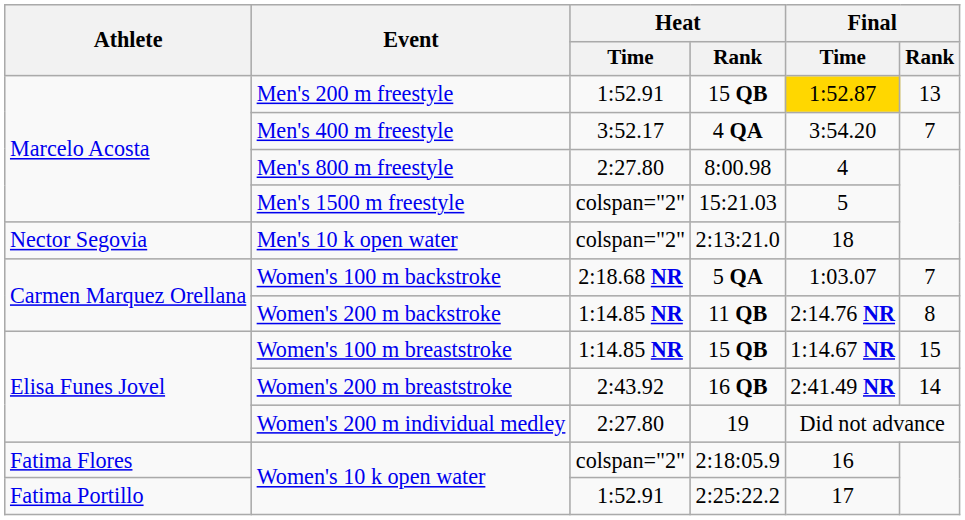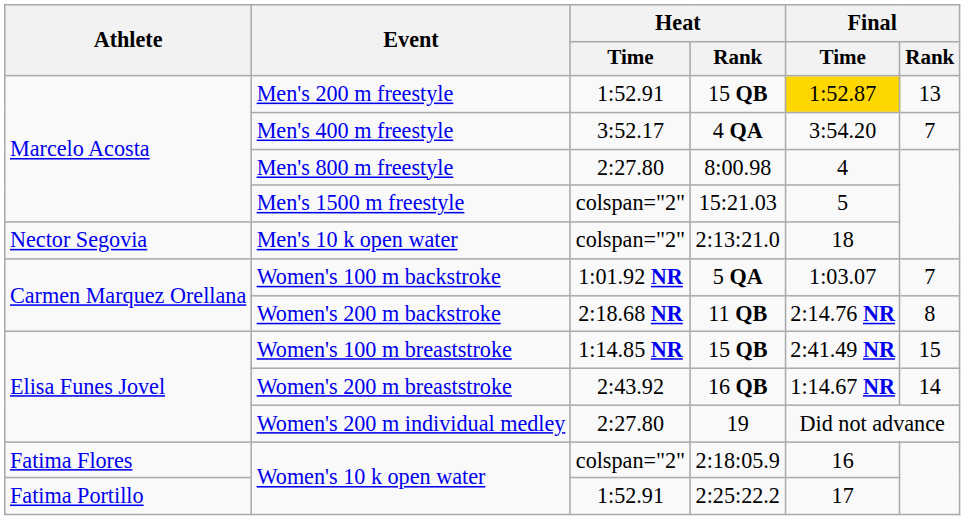(630, 277) 2:18.68 NR -> (630, 277) 1:01.92 NR
(630, 313) 1:14.85 NR -> (630, 313) 2:18.68 NR
(843, 350) 1:14.67 NR -> (843, 350) 2:41.49 NR
(843, 386) 2:41.49 NR -> (843, 386) 1:14.67 NR
